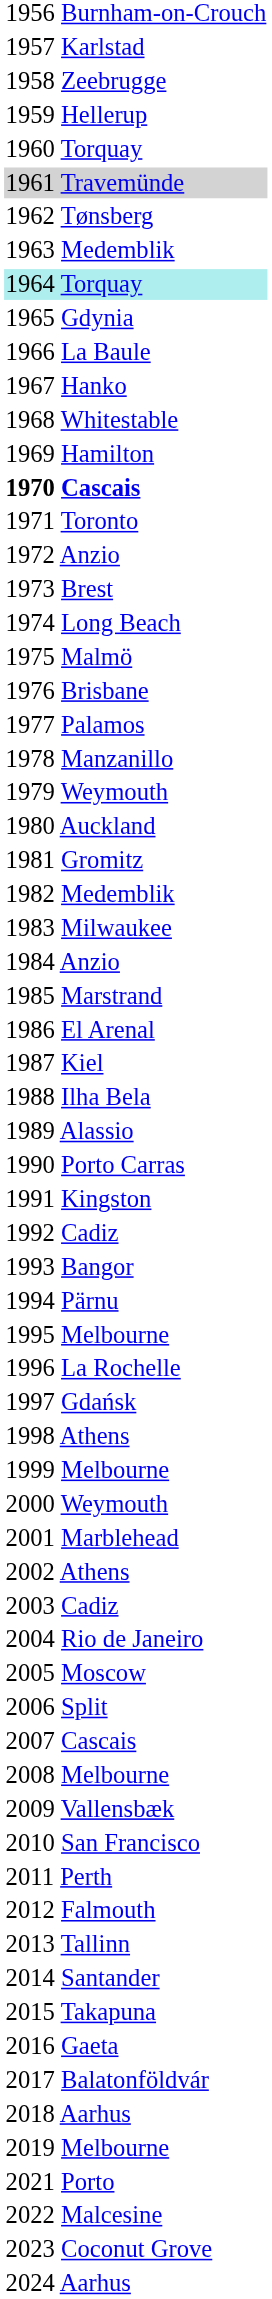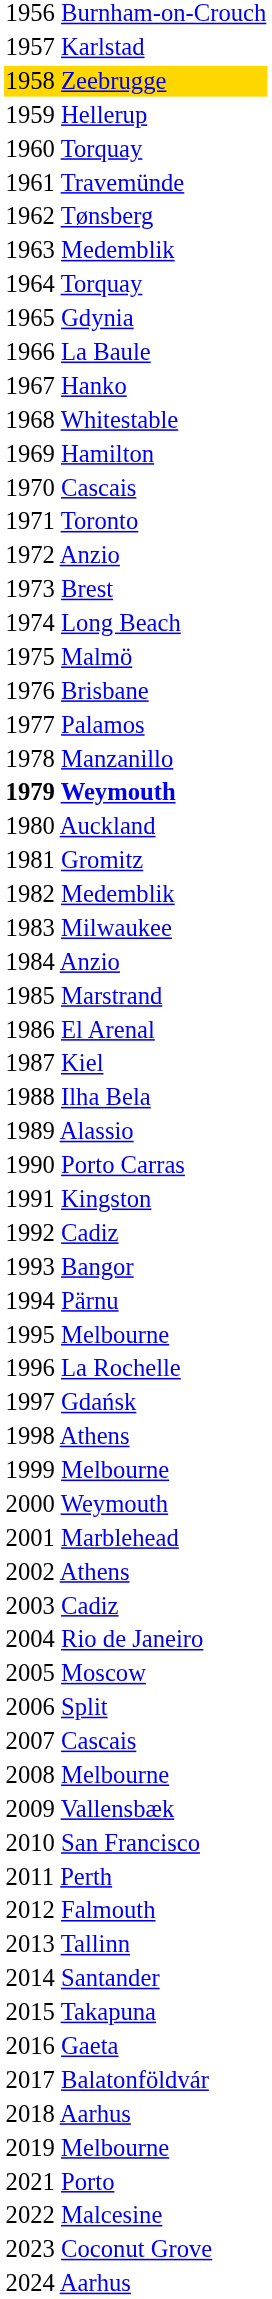(86, 80) no background -> (86, 80) gold background
(95, 182) lightgrey background -> (95, 182) no background
(74, 284) paleturquoise background -> (74, 284) no background
(73, 487) bold -> (71, 487) normal
(87, 792) normal -> (91, 792) bold
